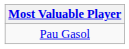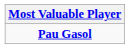(65, 33) normal -> (65, 33) bold
